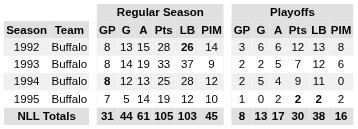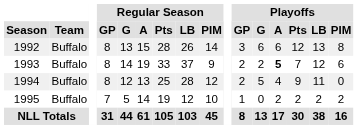(187, 47) bold -> (187, 47) normal
(278, 64) normal -> (278, 64) bold
(107, 81) bold -> (107, 81) normal
(298, 99) bold -> (298, 99) normal
(319, 99) bold -> (319, 99) normal
